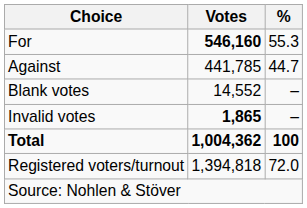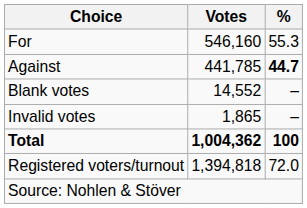(233, 41) bold -> (233, 41) normal
(284, 66) normal -> (284, 66) bold
(242, 116) bold -> (242, 116) normal
